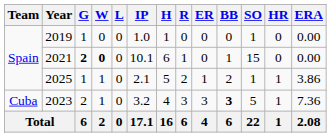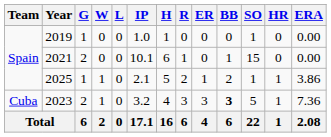(84, 57) bold -> (84, 57) normal
(102, 57) bold -> (102, 57) normal
